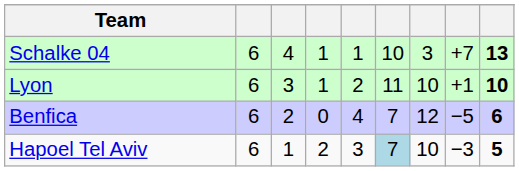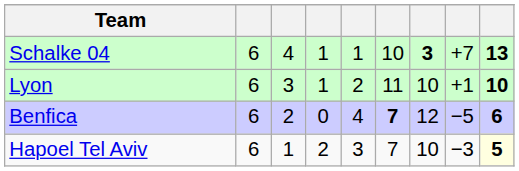(427, 52) normal -> (427, 52) bold
(393, 117) normal -> (393, 117) bold
(393, 149) lightblue background -> (393, 149) no background
(497, 149) no background -> (497, 149) lightyellow background
